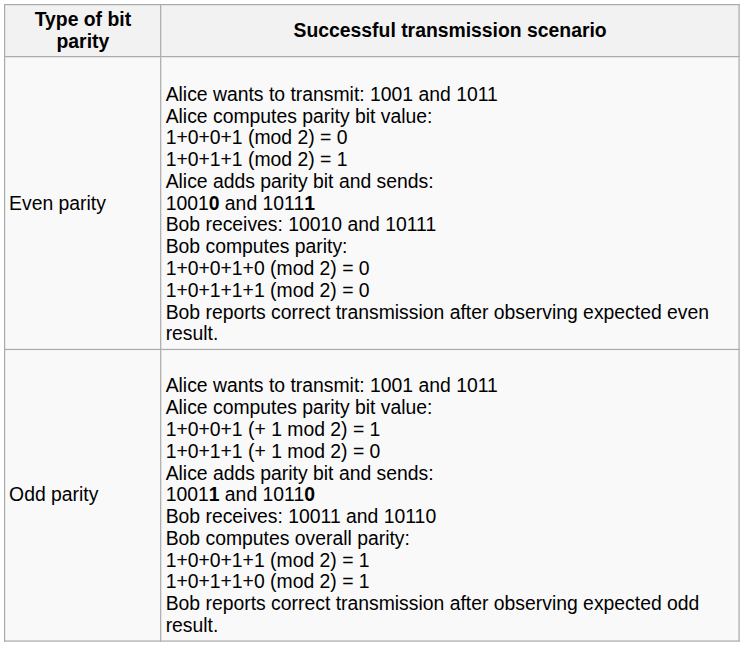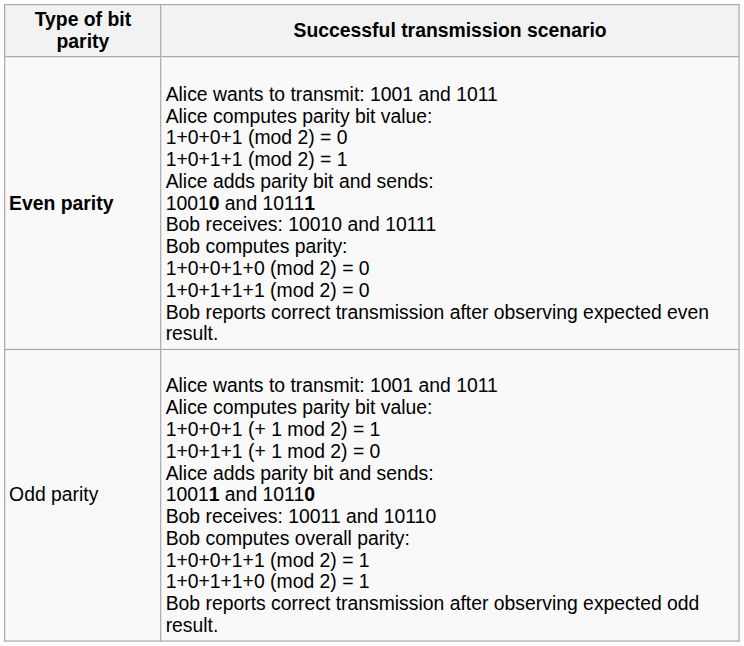(57, 203) normal -> (61, 203) bold
